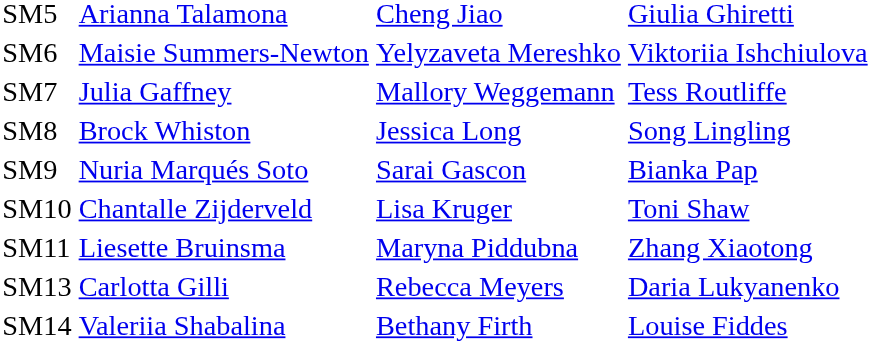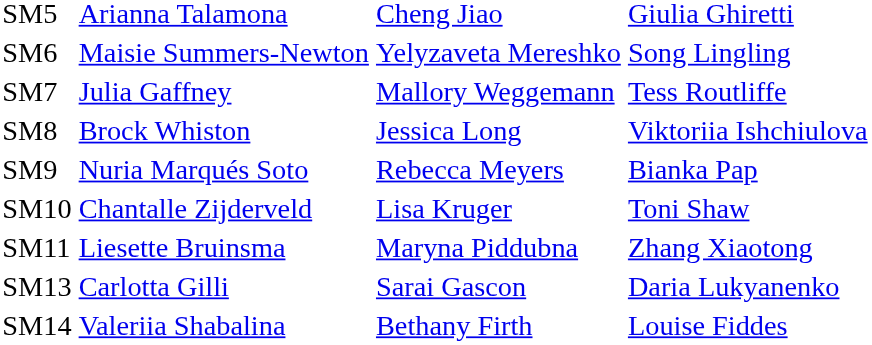(748, 52) Viktoriia Ishchiulova -> (709, 52) Song Lingling
(709, 130) Song Lingling -> (748, 130) Viktoriia Ishchiulova
(451, 169) Sarai Gascon -> (470, 169) Rebecca Meyers
(470, 286) Rebecca Meyers -> (451, 286) Sarai Gascon
